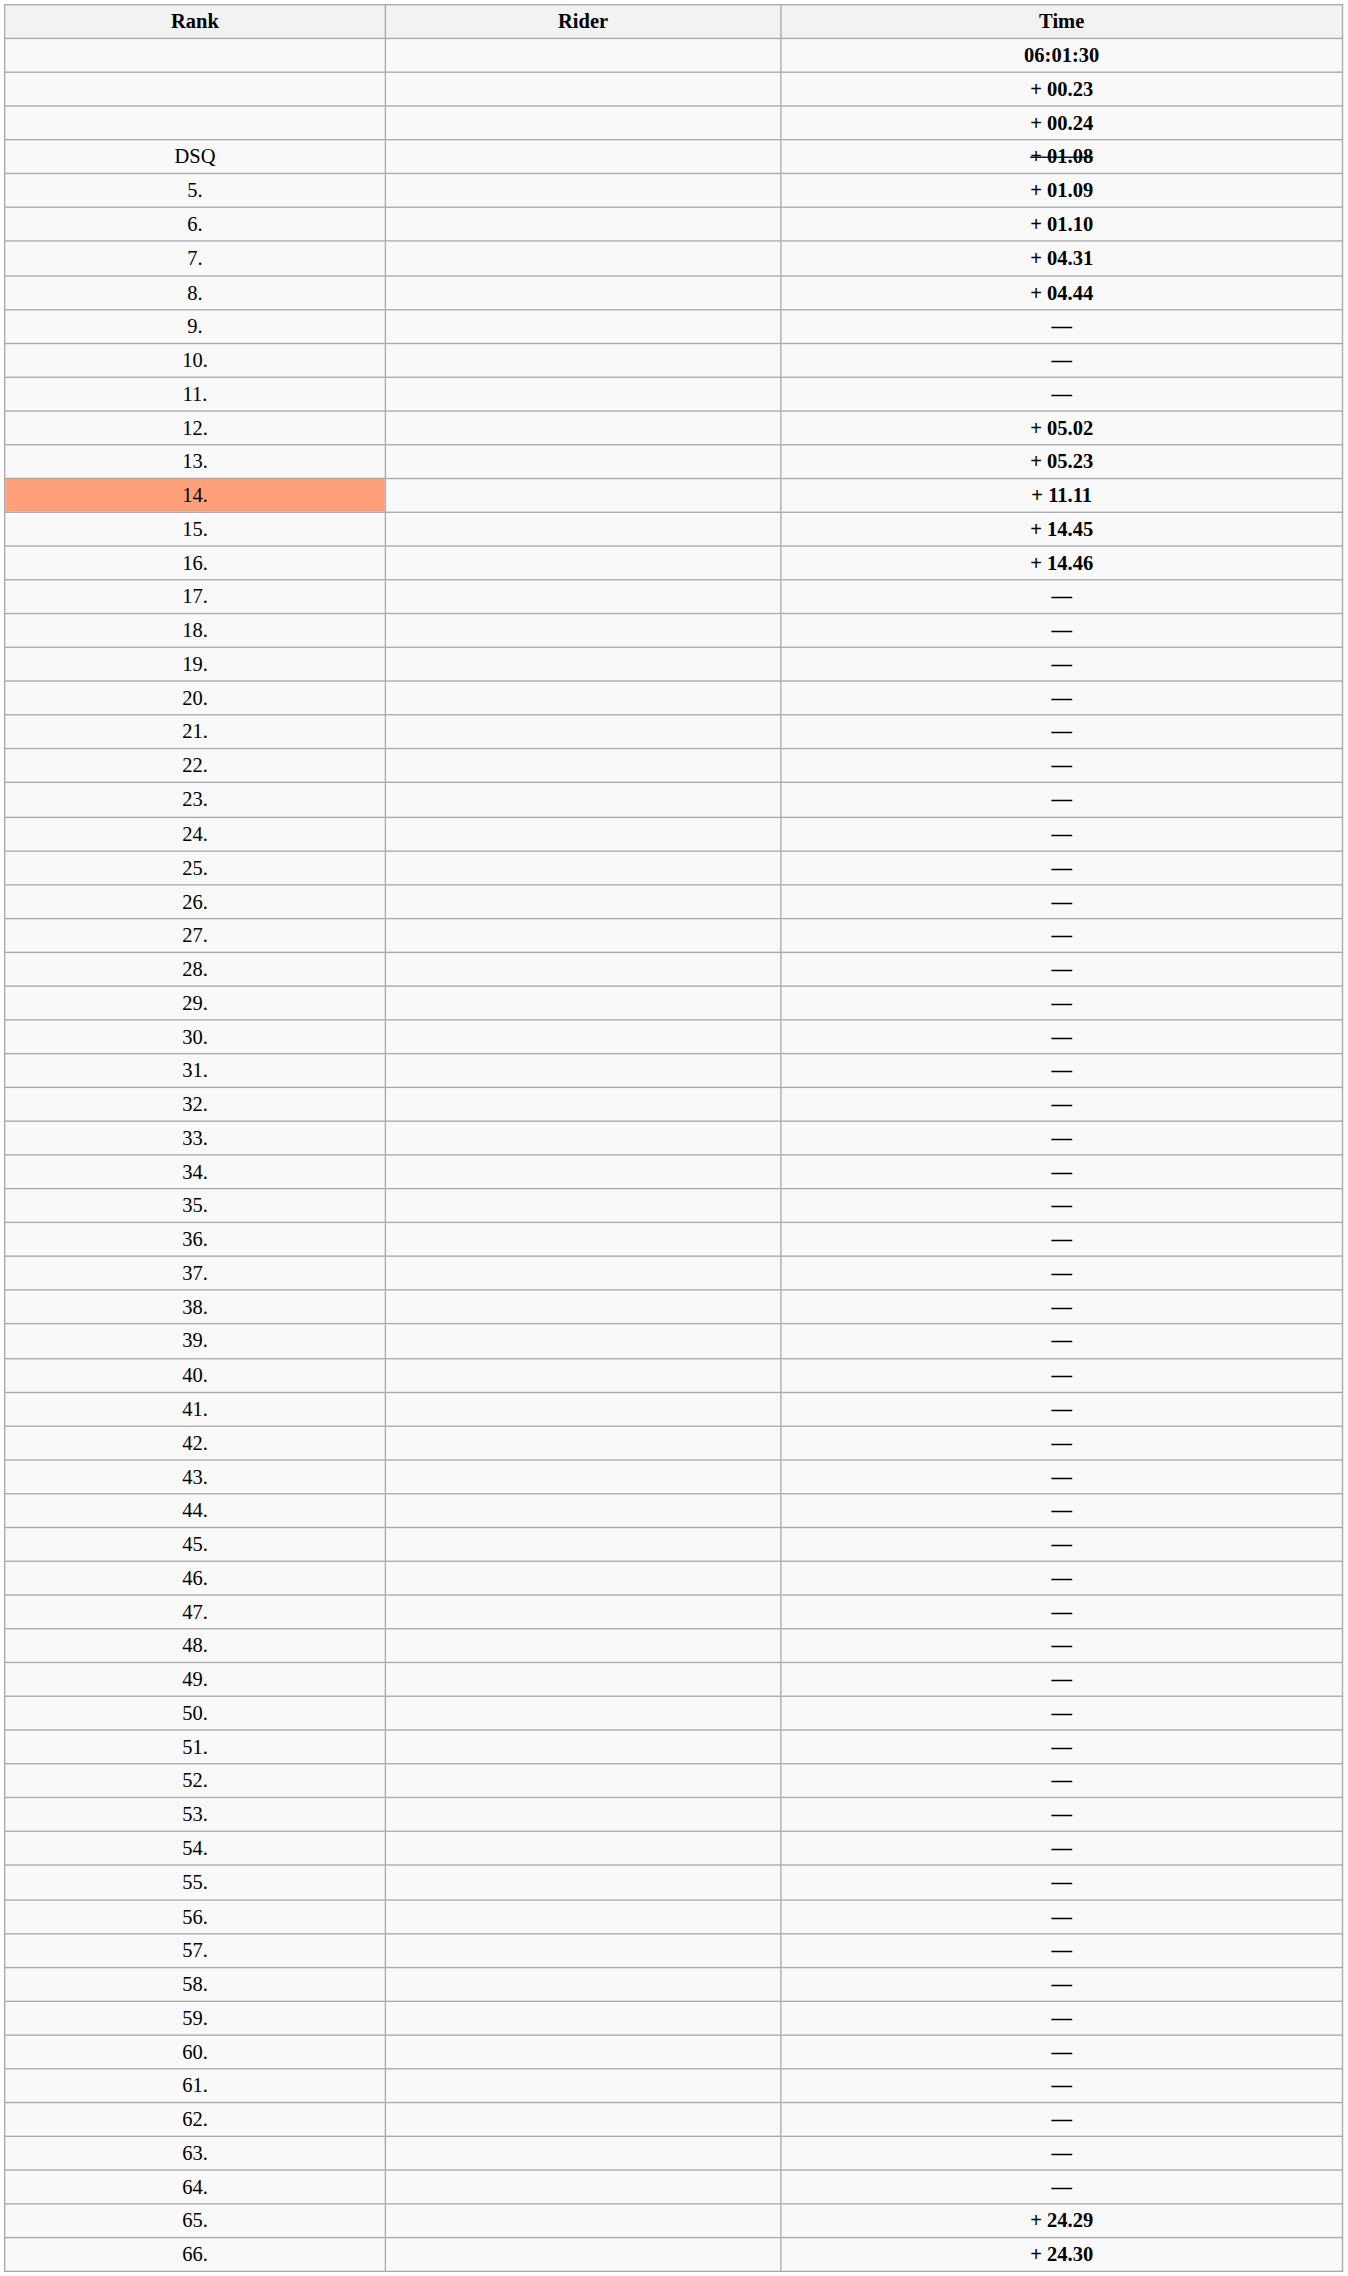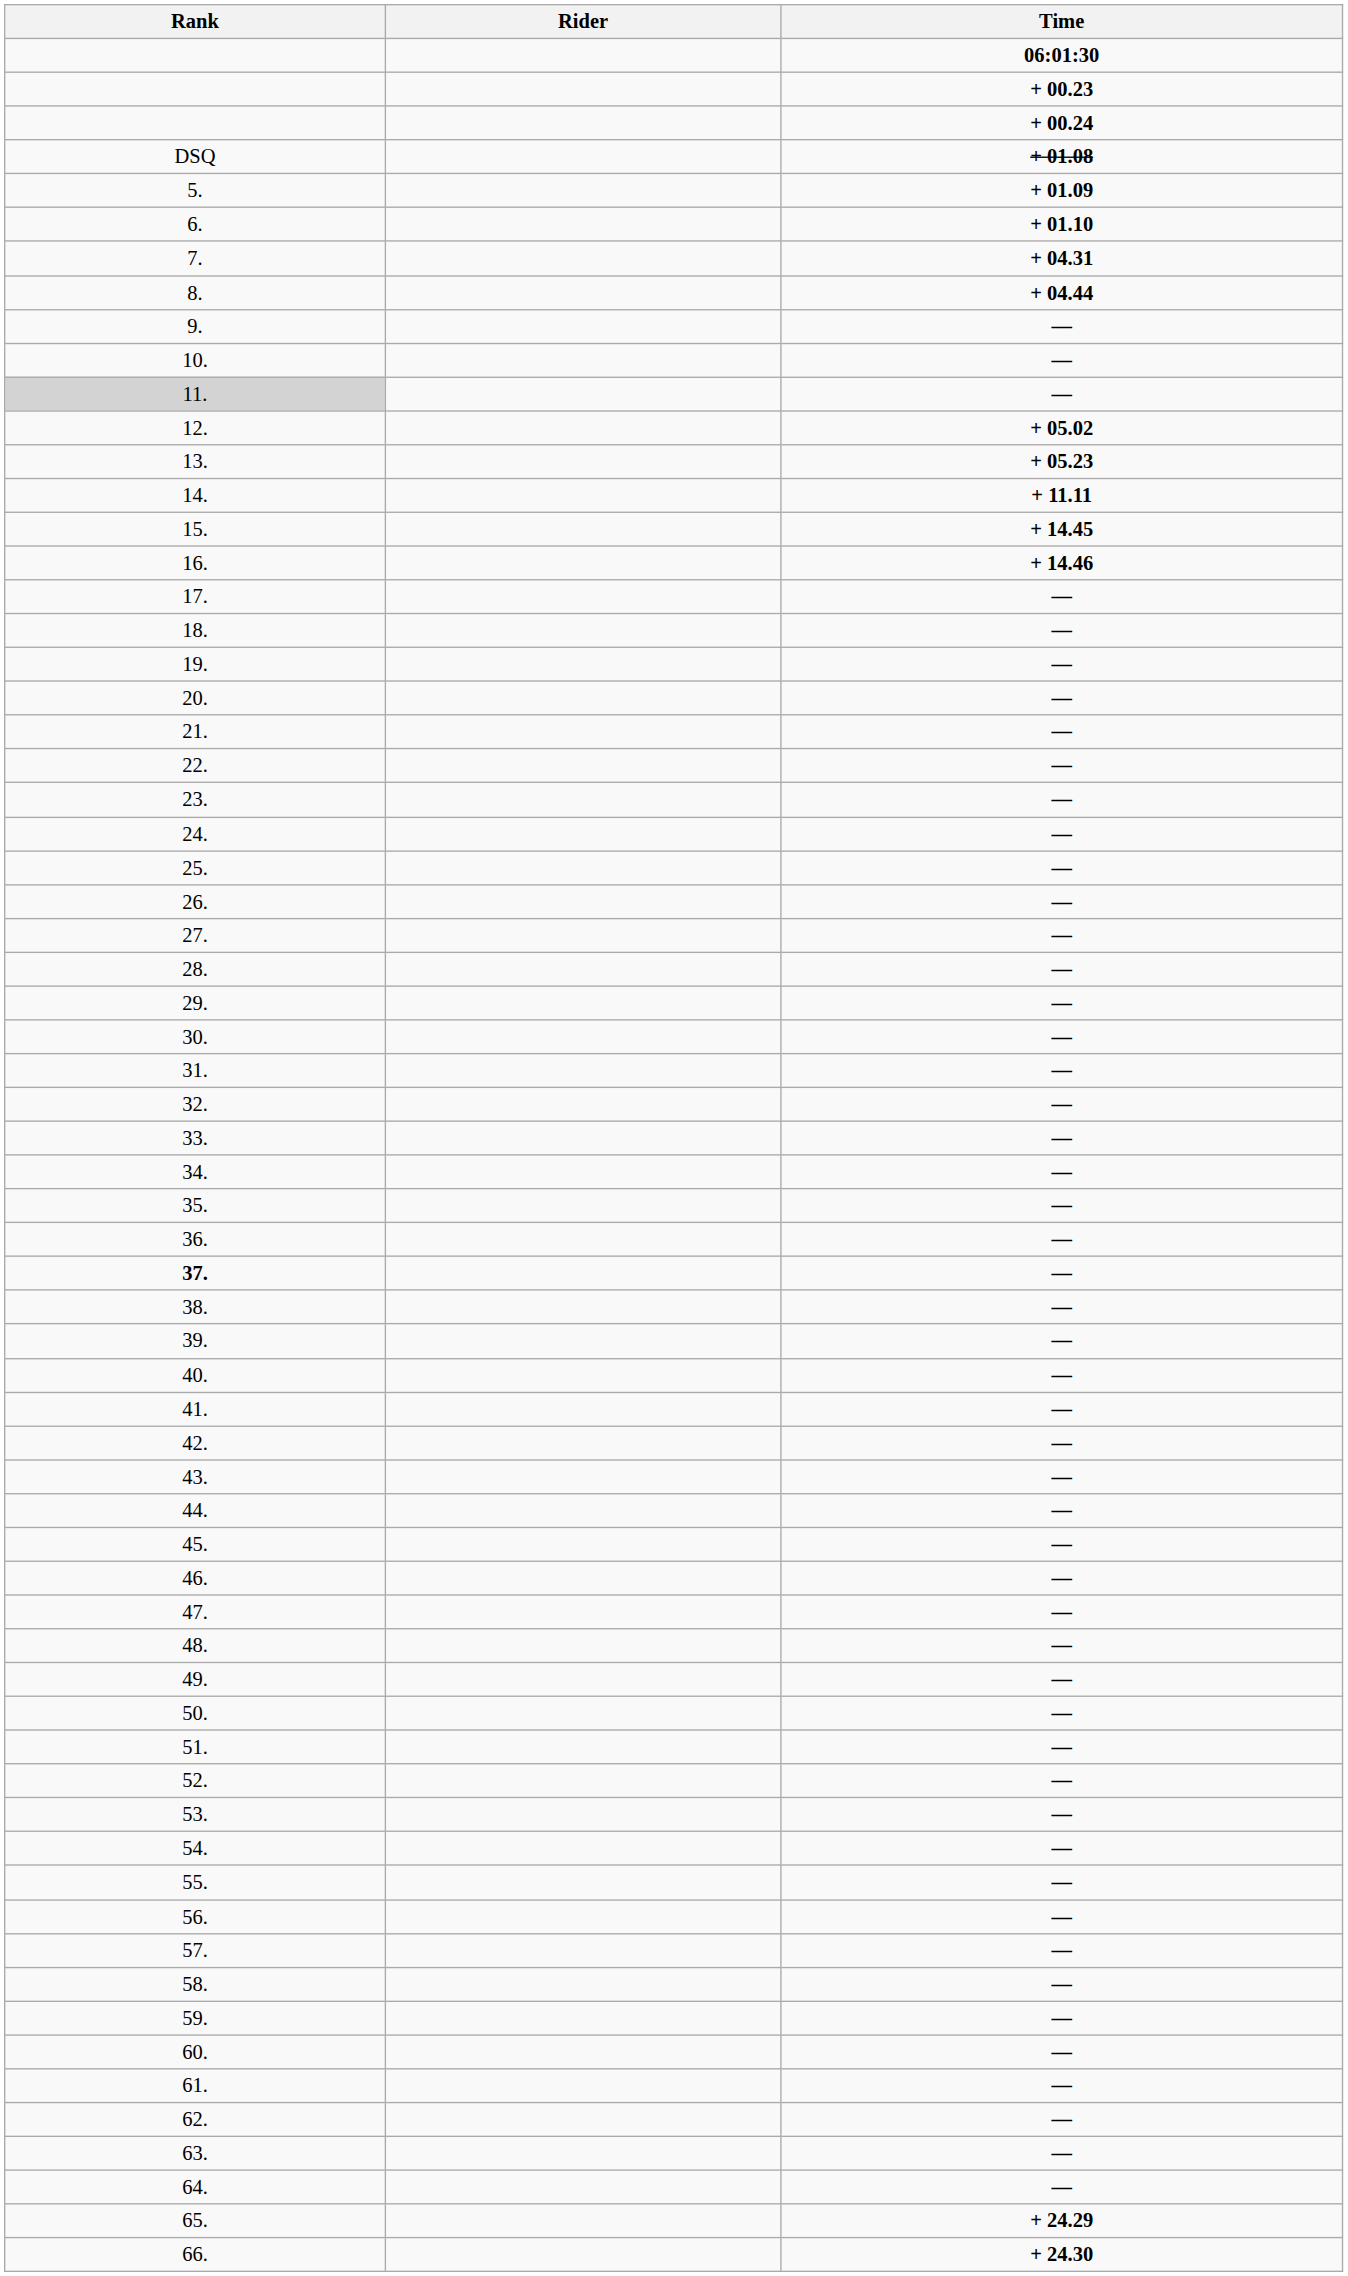(195, 393) no background -> (195, 393) lightgrey background
(195, 495) lightsalmon background -> (195, 495) no background
(195, 1273) normal -> (195, 1273) bold
